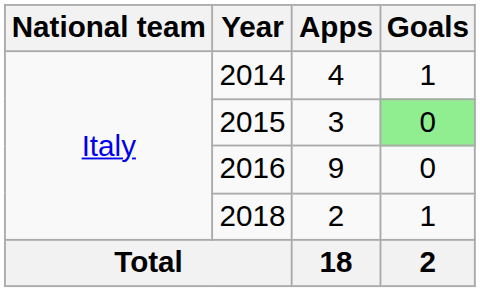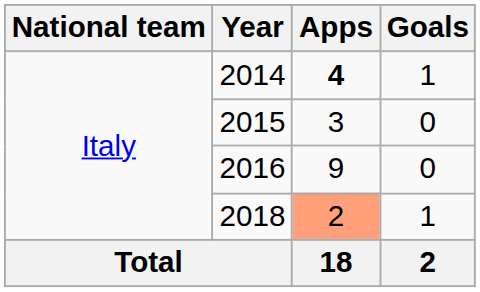(336, 74) normal -> (336, 74) bold
(428, 121) lightgreen background -> (428, 121) no background
(336, 215) no background -> (336, 215) lightsalmon background
